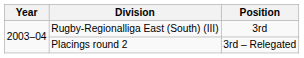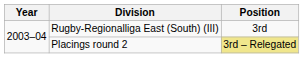(260, 45) no background -> (260, 45) khaki background
